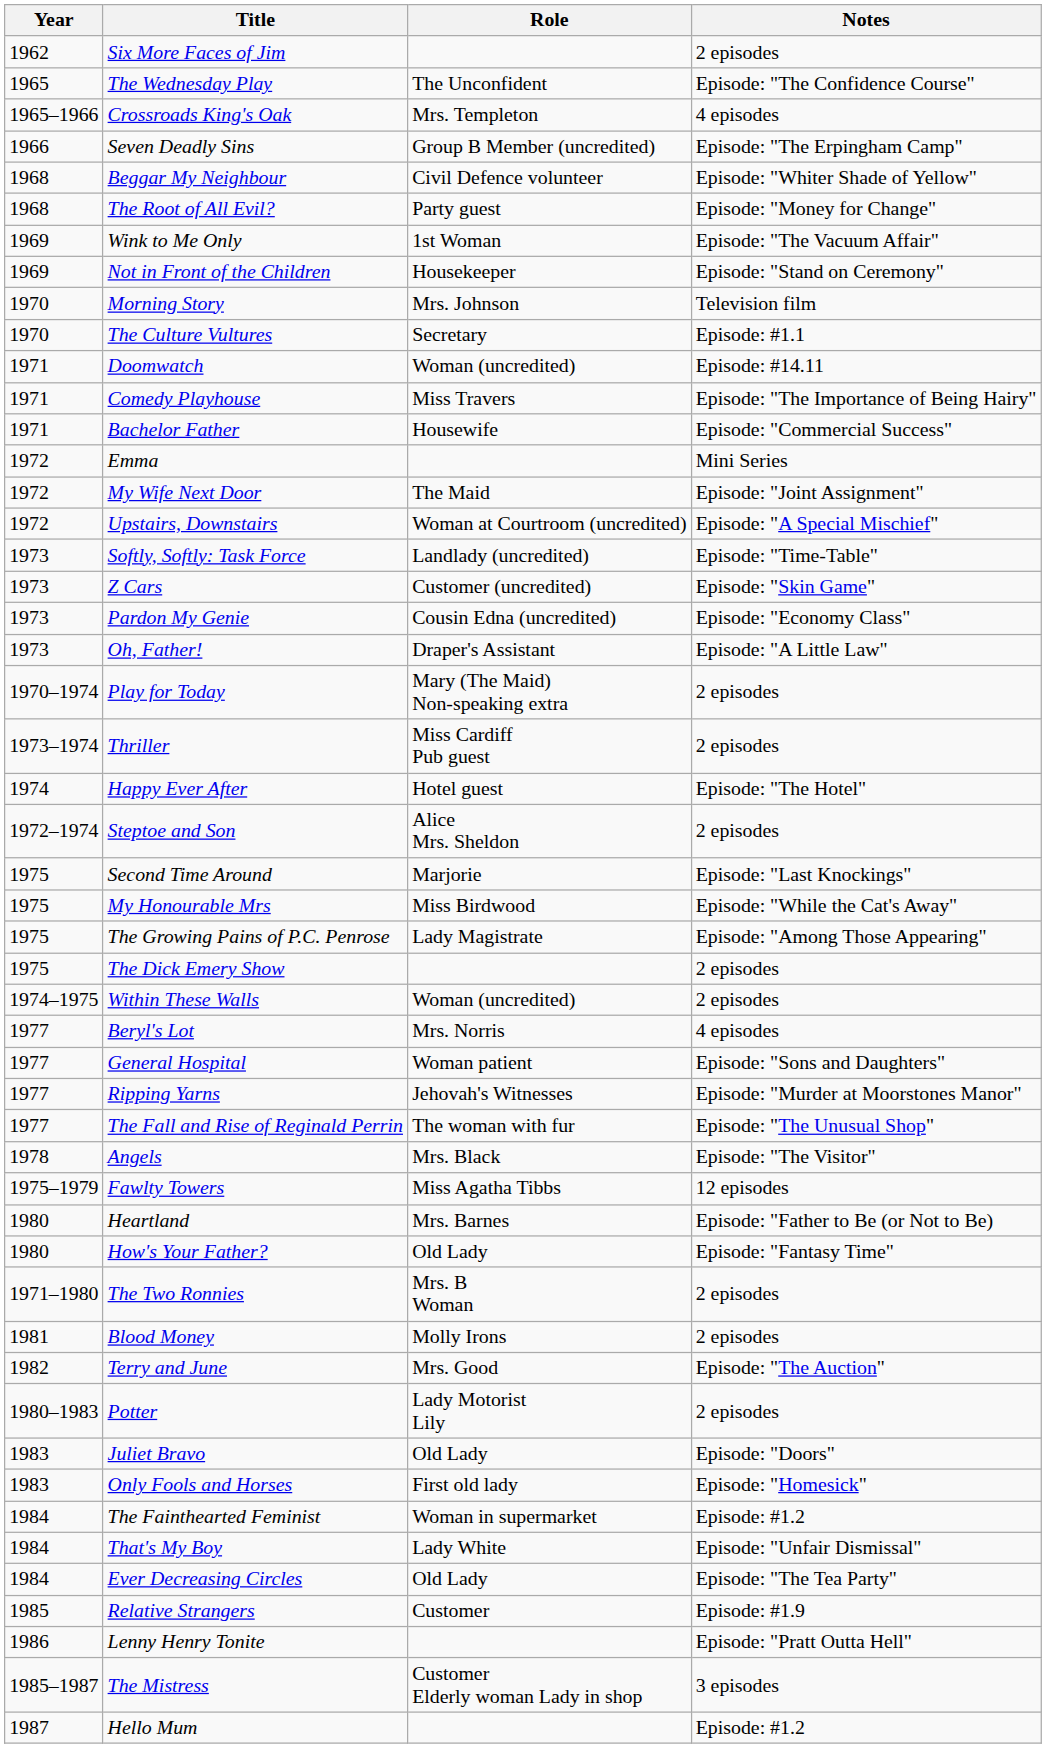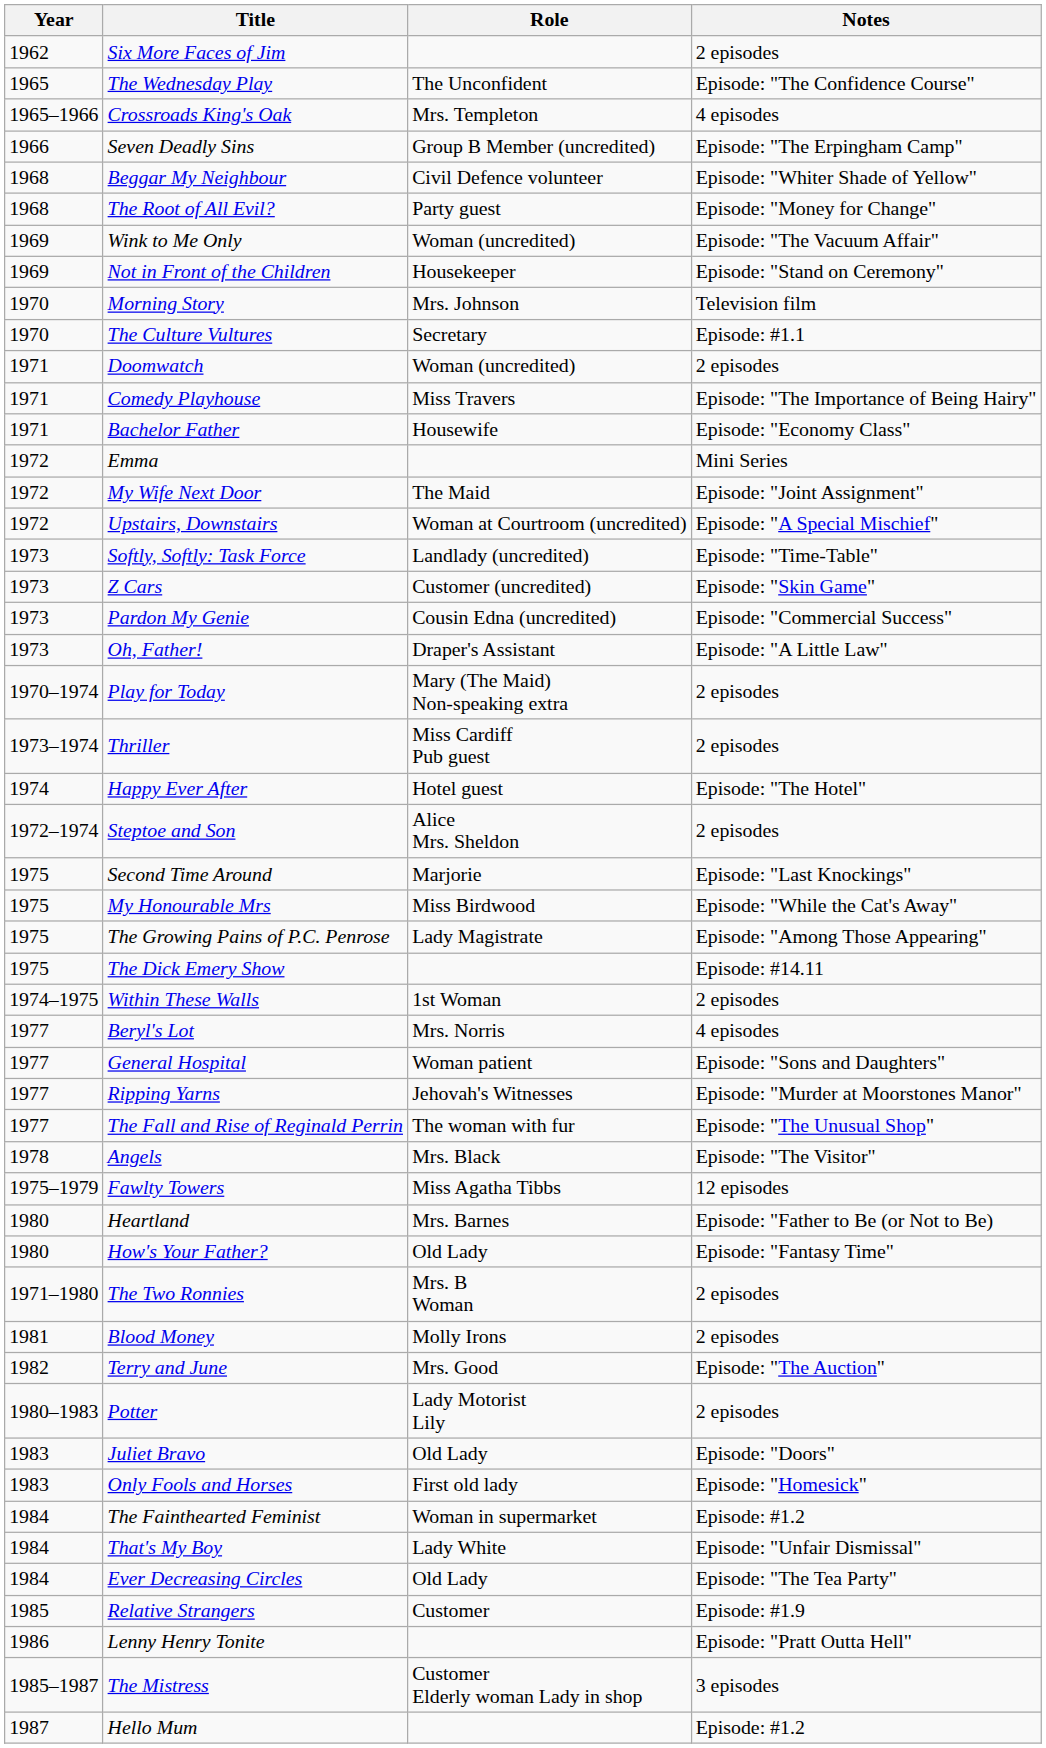(457, 240) 1st Woman -> (494, 240) Woman (uncredited)
(760, 366) Episode: #14.11 -> (737, 366) 2 episodes
(824, 429) Episode: "Commercial Success" -> (803, 429) Episode: "Economy Class"
(803, 618) Episode: "Economy Class" -> (824, 618) Episode: "Commercial Success"
(737, 968) 2 episodes -> (760, 968) Episode: #14.11
(494, 999) Woman (uncredited) -> (457, 999) 1st Woman
